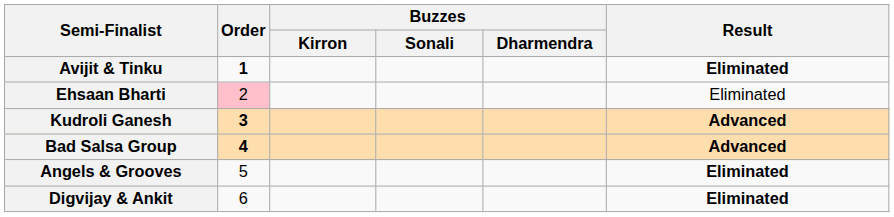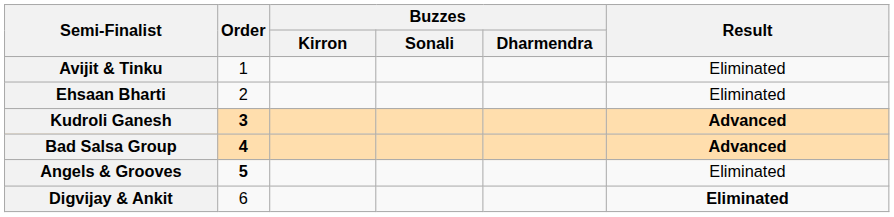(243, 69) bold -> (243, 69) normal
(747, 69) bold -> (747, 69) normal
(243, 95) pink background -> (243, 95) no background
(243, 172) normal -> (243, 172) bold
(747, 172) bold -> (747, 172) normal
